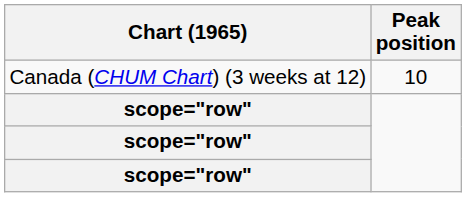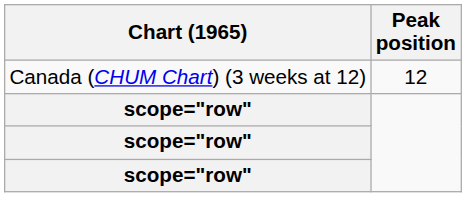(416, 76) 10 -> (416, 76) 12
